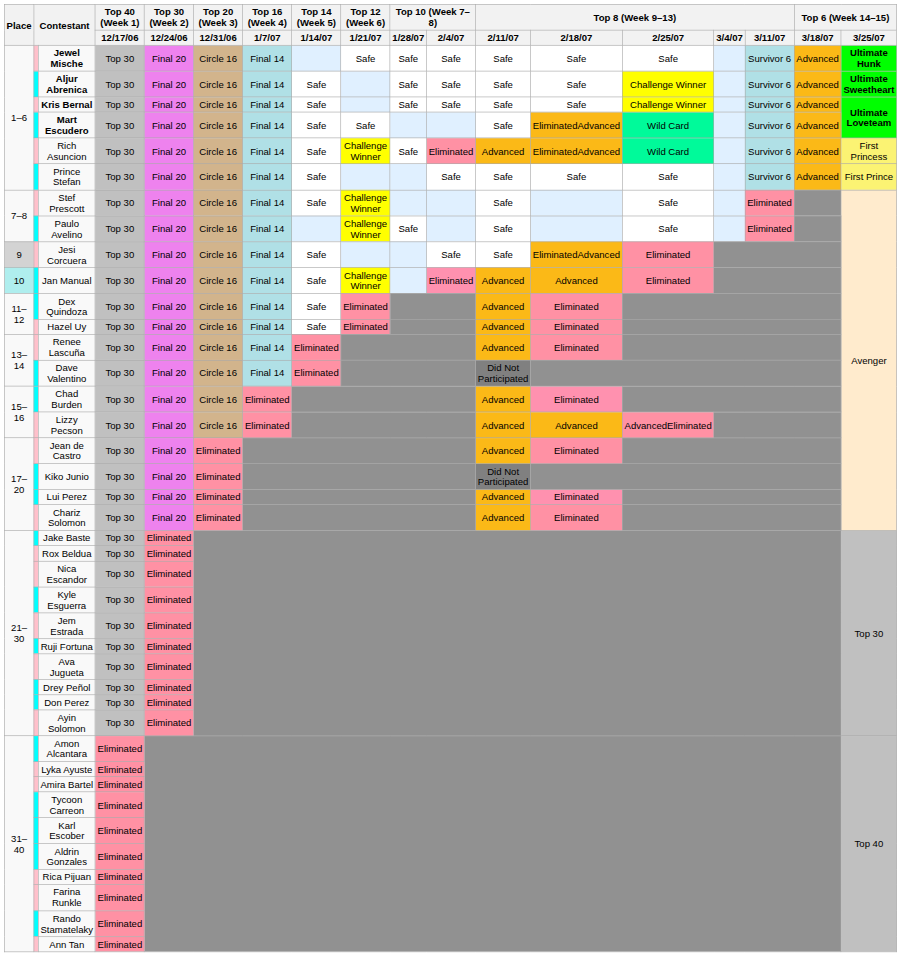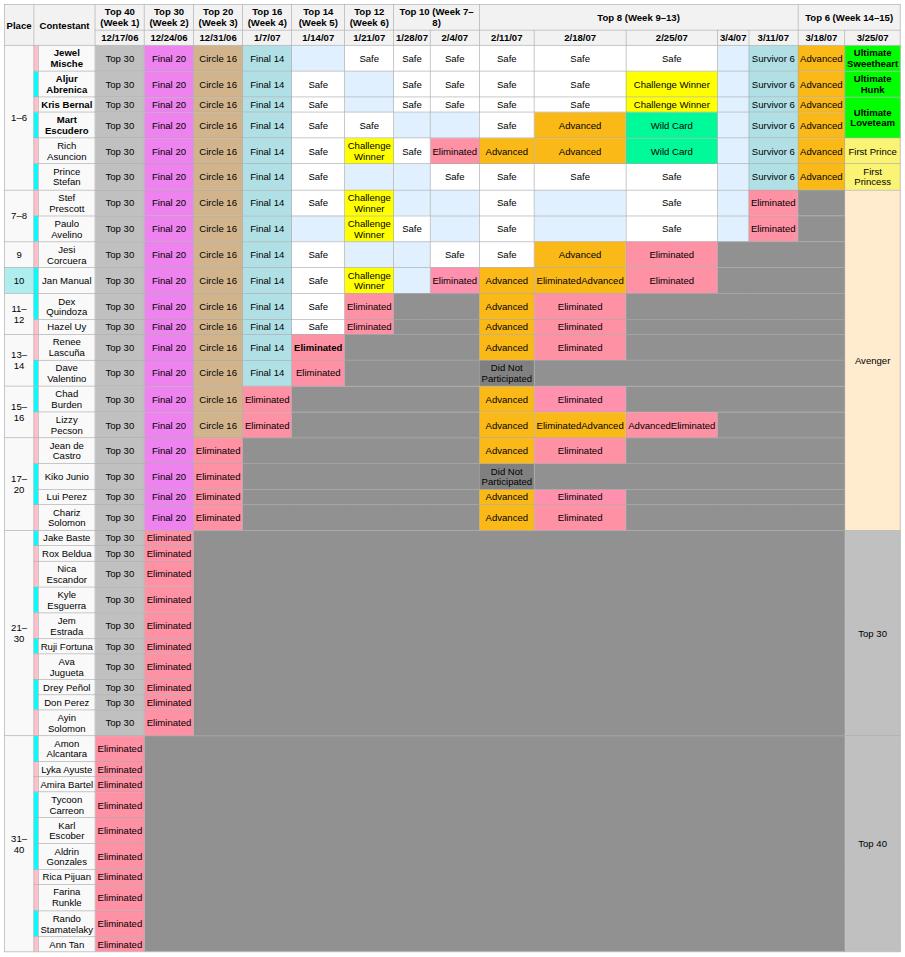(869, 58) Ultimate Hunk -> (873, 58) Ultimate Sweetheart
(869, 84) Ultimate Sweetheart -> (873, 84) Ultimate Hunk
(576, 125) EliminatedAdvanced -> (580, 125) Advanced
(576, 151) EliminatedAdvanced -> (580, 151) Advanced
(869, 151) First Princess -> (873, 151) First Prince
(869, 177) First Prince -> (873, 177) First Princess
(19, 255) lightgrey background -> (19, 255) no background
(576, 255) EliminatedAdvanced -> (580, 255) Advanced
(576, 281) Advanced -> (580, 281) EliminatedAdvanced
(316, 347) normal -> (318, 347) bold
(576, 425) Advanced -> (580, 425) EliminatedAdvanced
